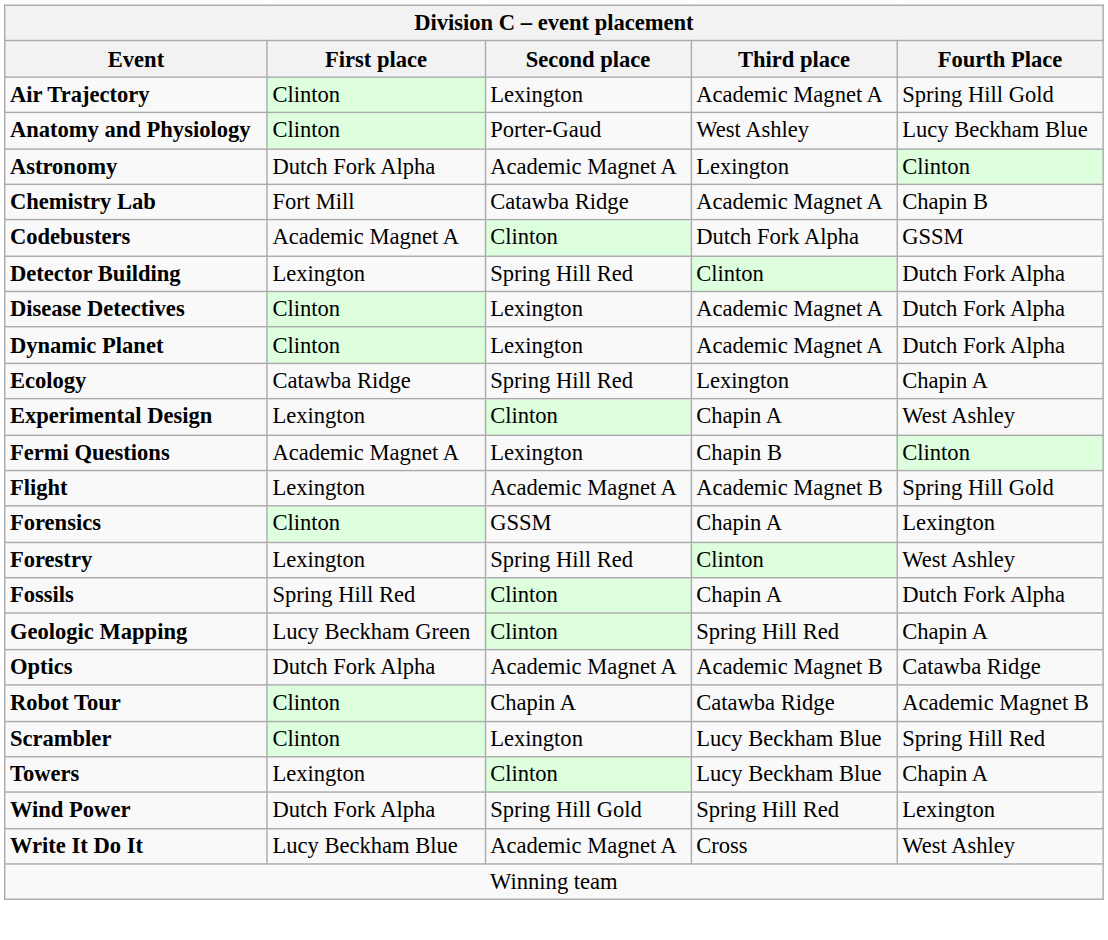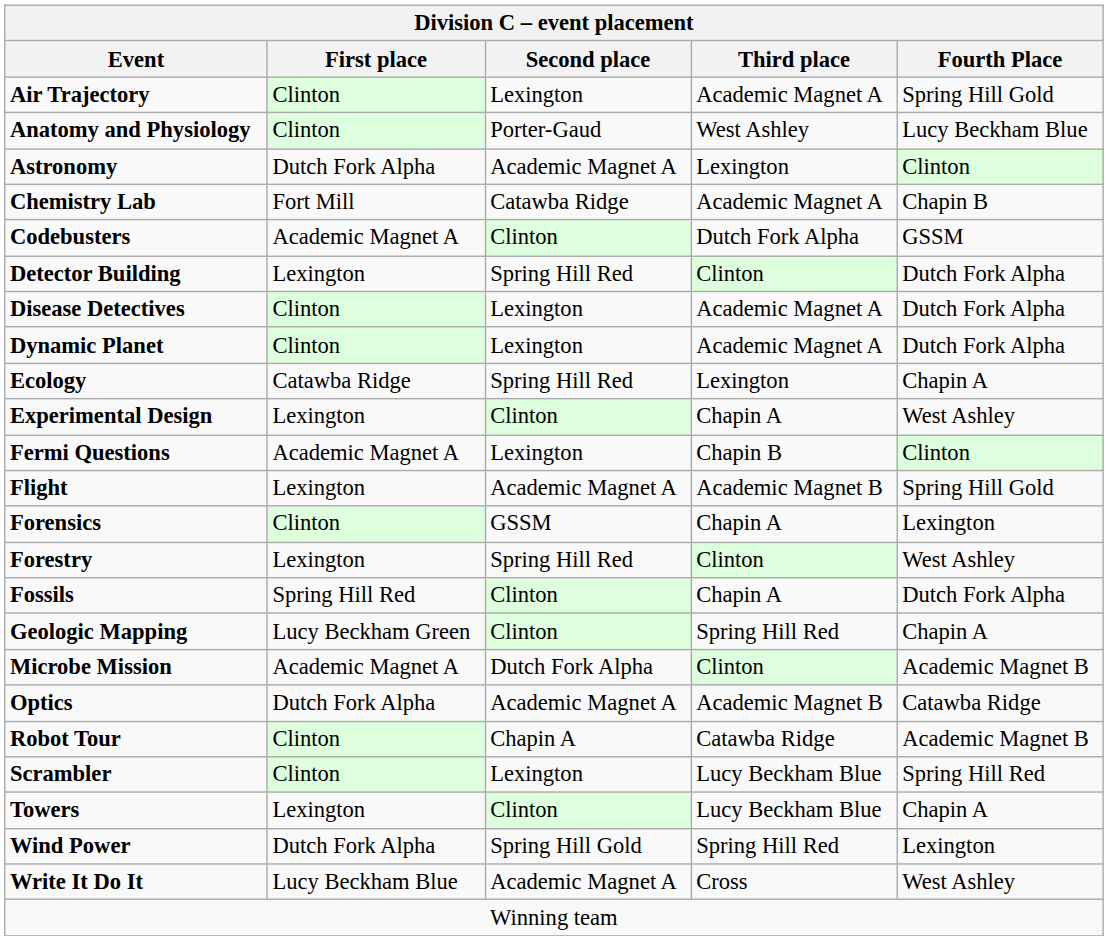+ row: (91, 666)
